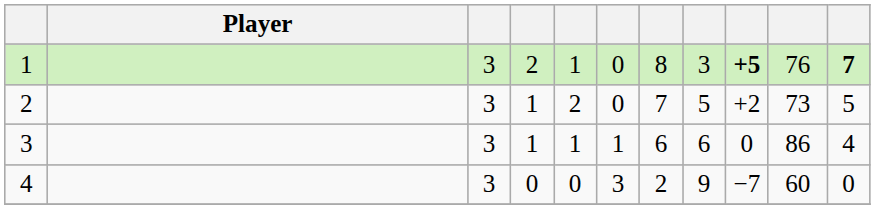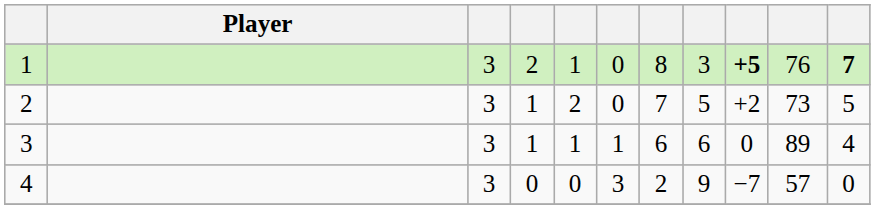(798, 143) 86 -> (798, 143) 89
(798, 183) 60 -> (798, 183) 57
